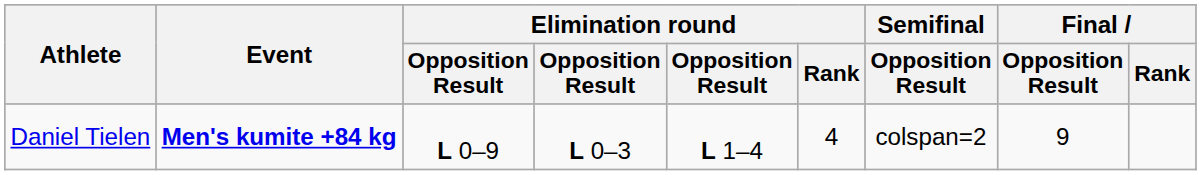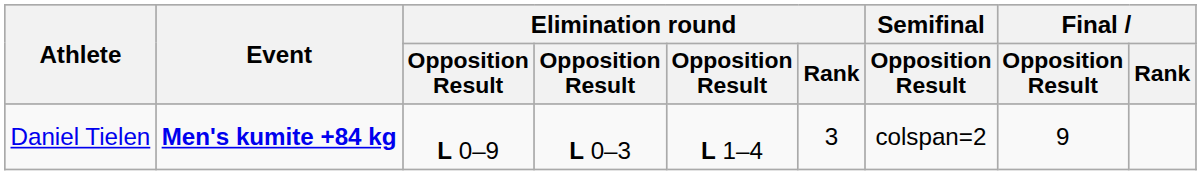(831, 137) 4 -> (831, 137) 3
